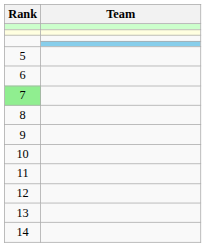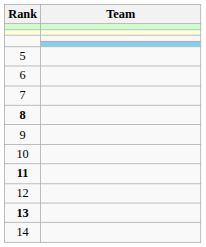(23, 95) lightgreen background -> (23, 95) no background
(23, 115) normal -> (23, 115) bold
(23, 173) normal -> (23, 173) bold
(23, 212) normal -> (23, 212) bold
